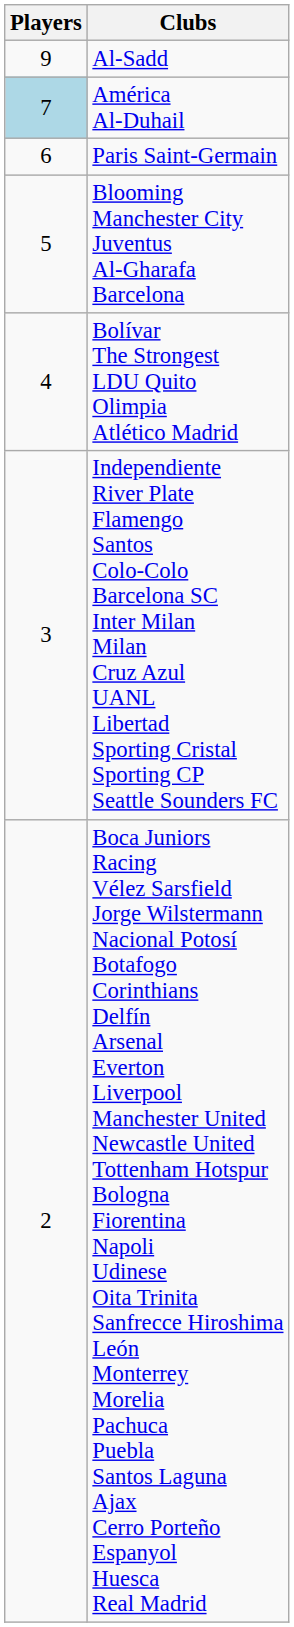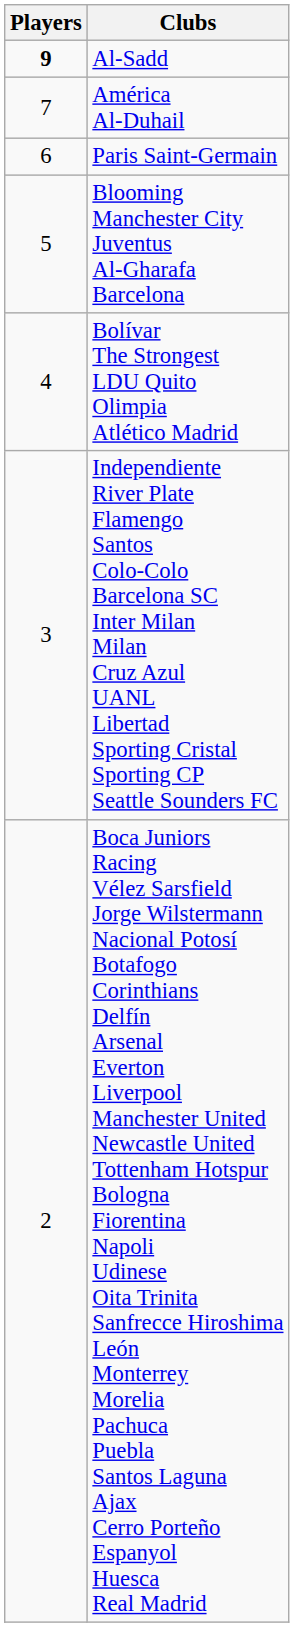(46, 58) normal -> (46, 58) bold
(46, 107) lightblue background -> (46, 107) no background
